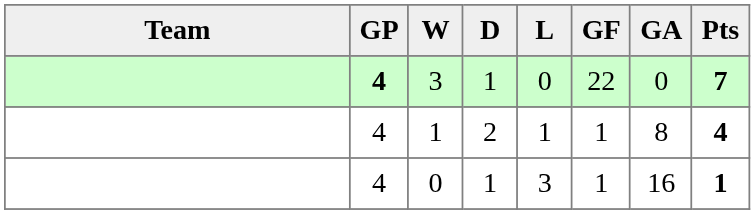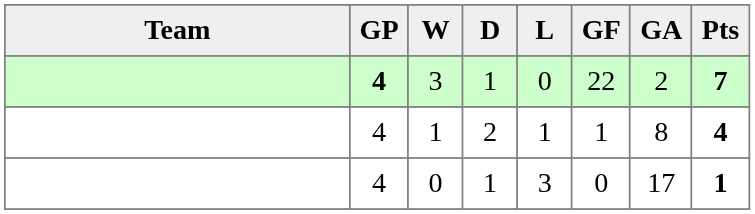(661, 81) 0 -> (661, 81) 2
(601, 183) 1 -> (601, 183) 0
(661, 183) 16 -> (661, 183) 17
